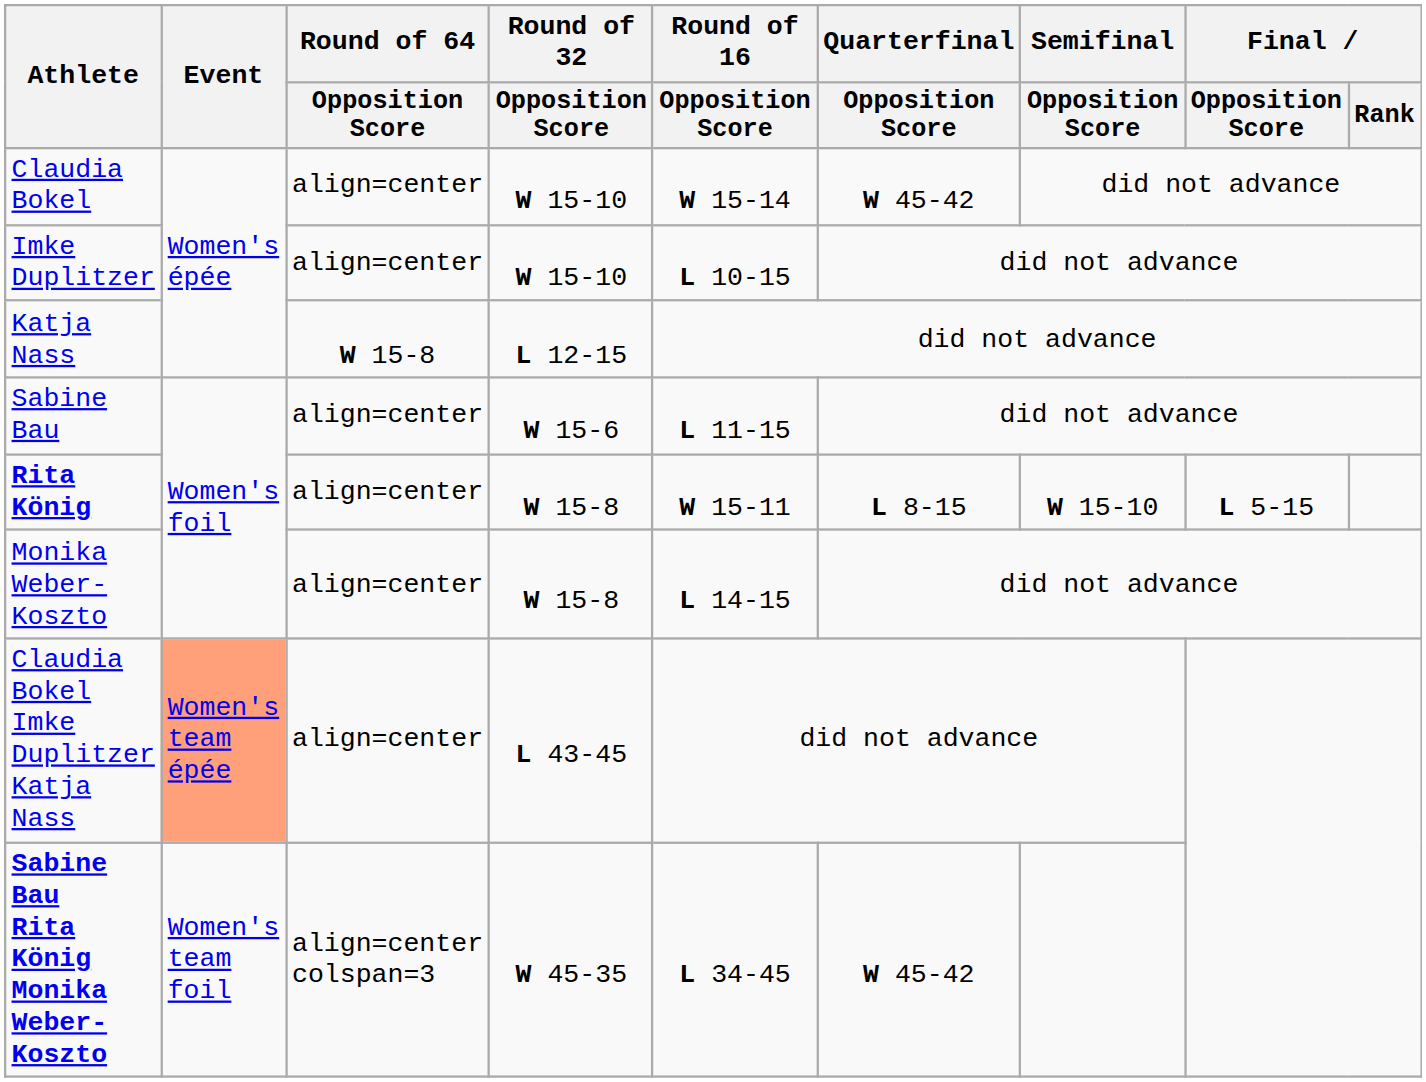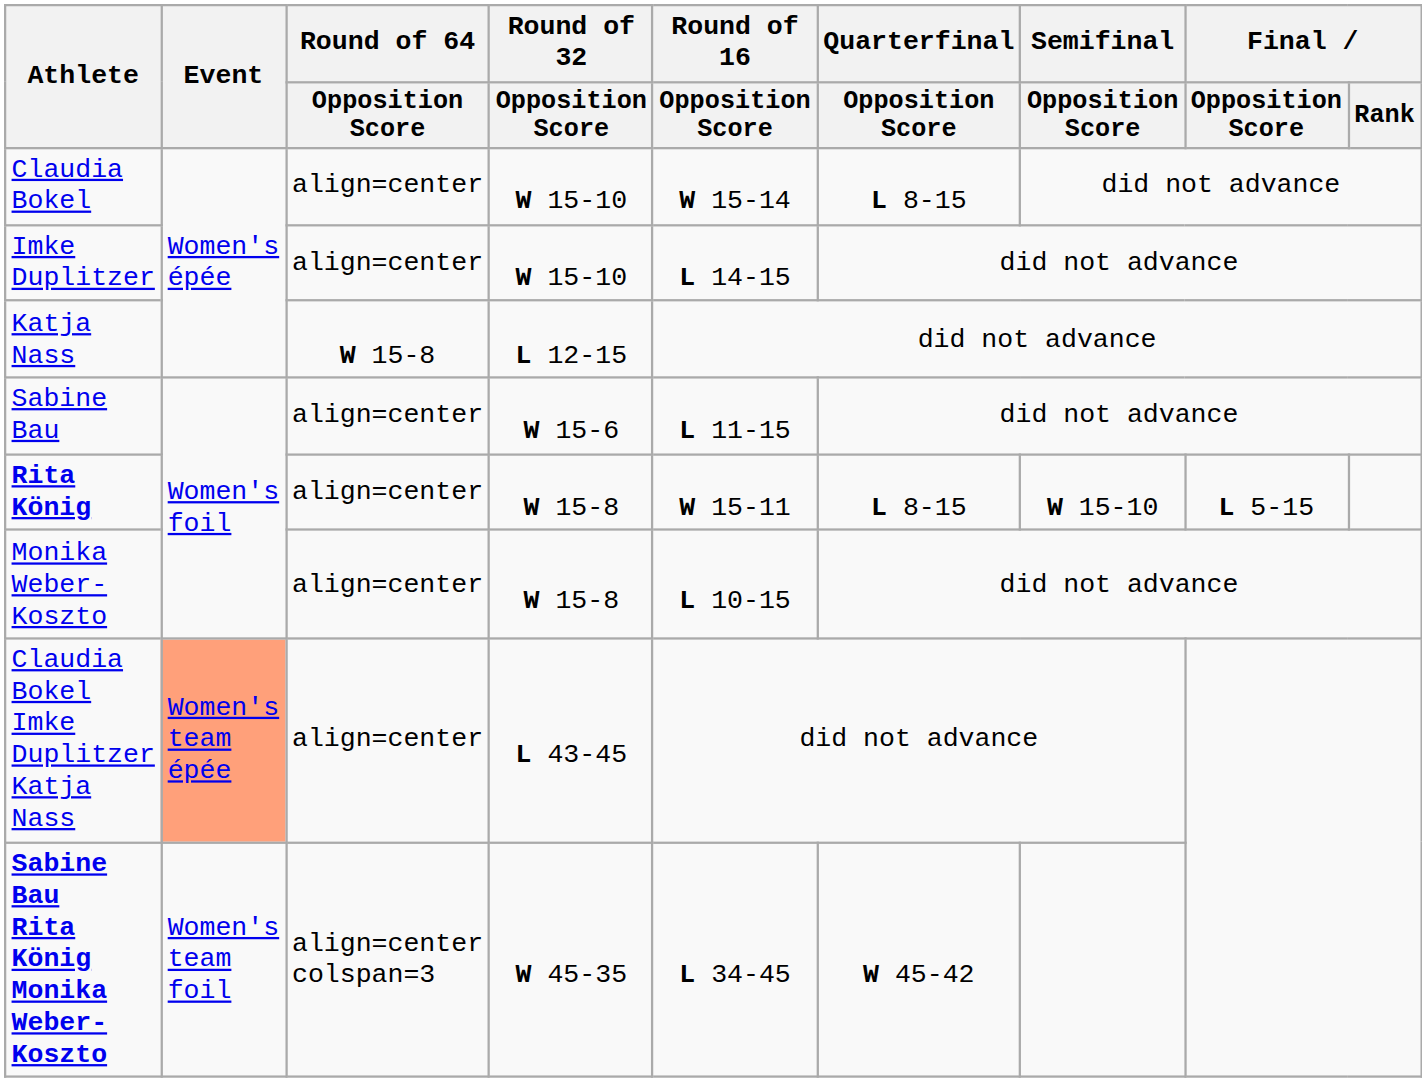(919, 202) W 45-42 -> (919, 202) L 8-15
(735, 279) L 10-15 -> (735, 279) L 14-15
(735, 600) L 14-15 -> (735, 600) L 10-15
